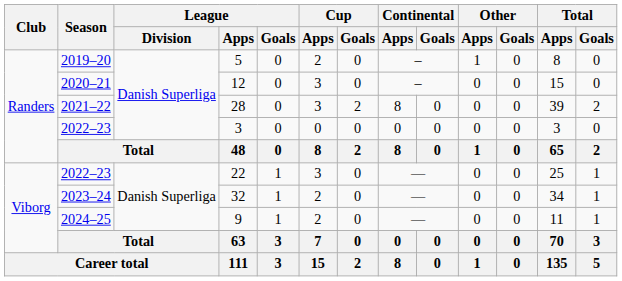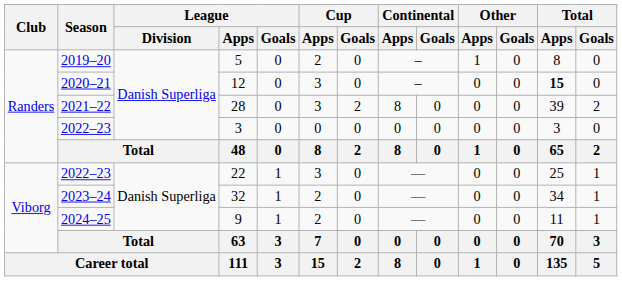(557, 83) normal -> (557, 83) bold
